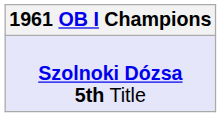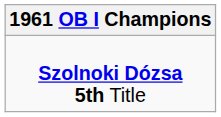(110, 84) lavender background -> (110, 84) no background
